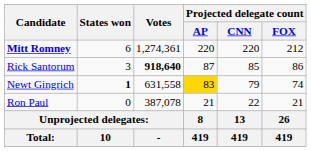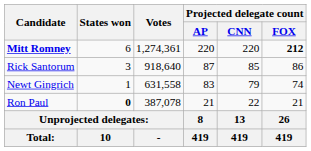(295, 48) normal -> (295, 48) bold
(163, 66) bold -> (163, 66) normal
(128, 84) bold -> (128, 84) normal
(209, 84) gold background -> (209, 84) no background
(128, 102) normal -> (128, 102) bold
